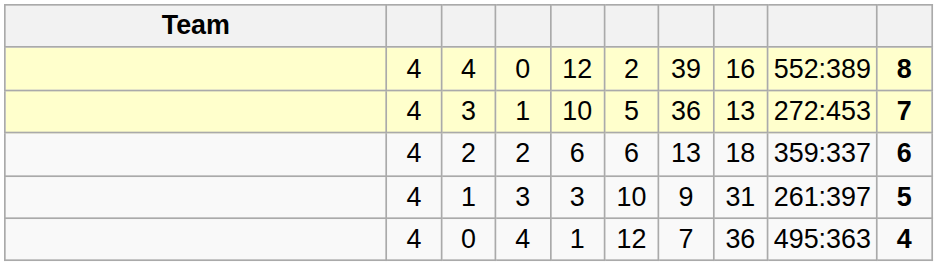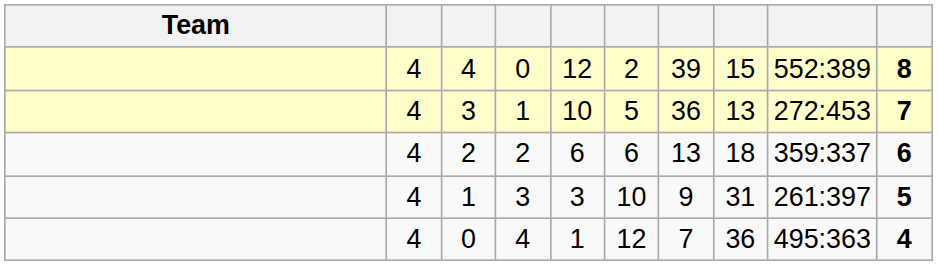(740, 68) 16 -> (740, 68) 15
